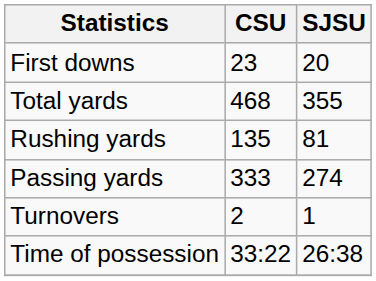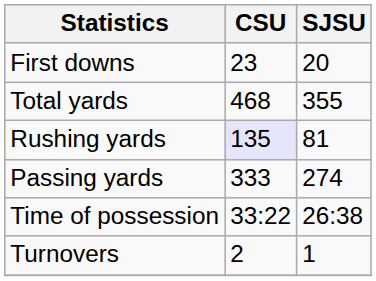(250, 139) no background -> (250, 139) lavender background
rows swapped: (65, 216) <-> (115, 255)
